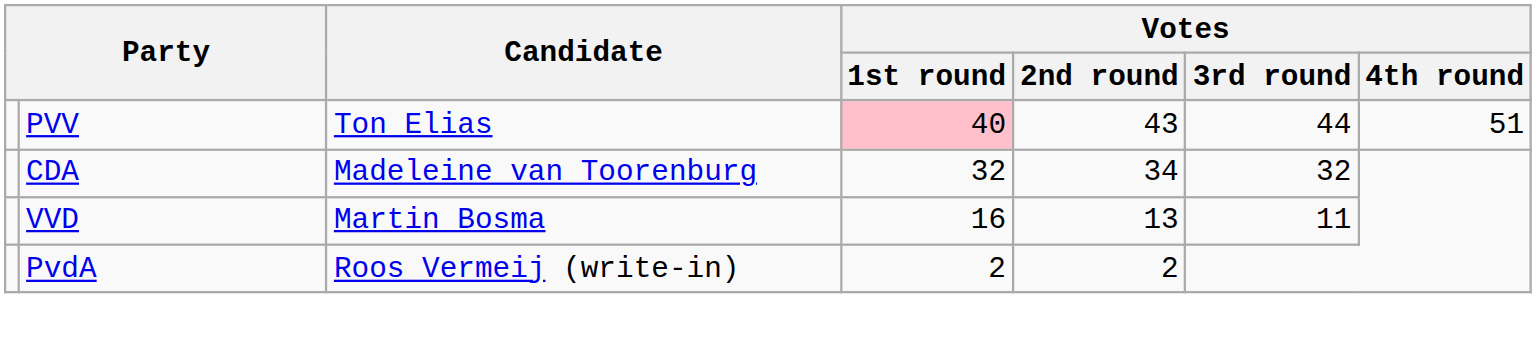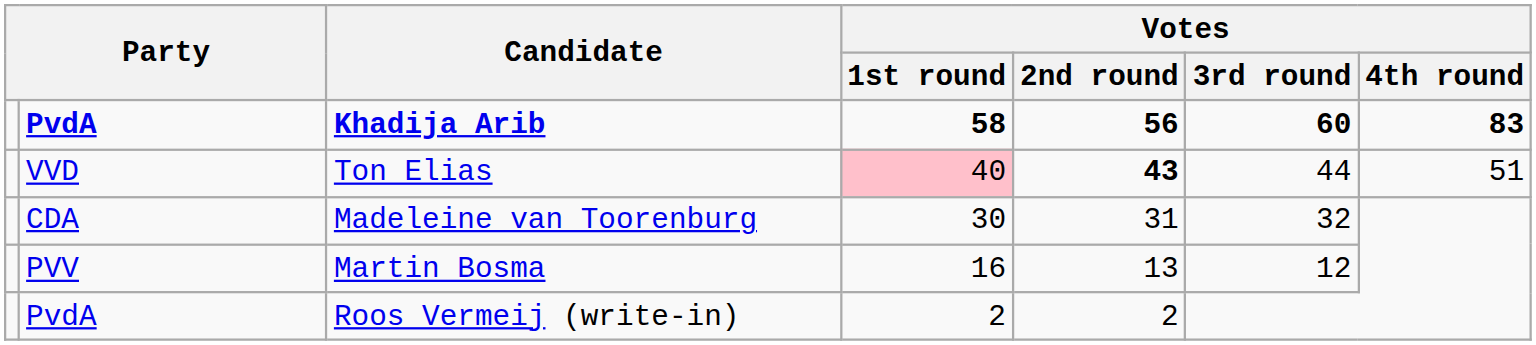+ row: (440, 125)
(53, 125) PVV -> (53, 173) VVD
(1161, 125) normal -> (1161, 173) bold
(988, 173) 32 -> (988, 221) 30
(1161, 173) 34 -> (1161, 221) 31
(53, 221) VVD -> (53, 268) PVV
(1334, 221) 11 -> (1334, 268) 12
